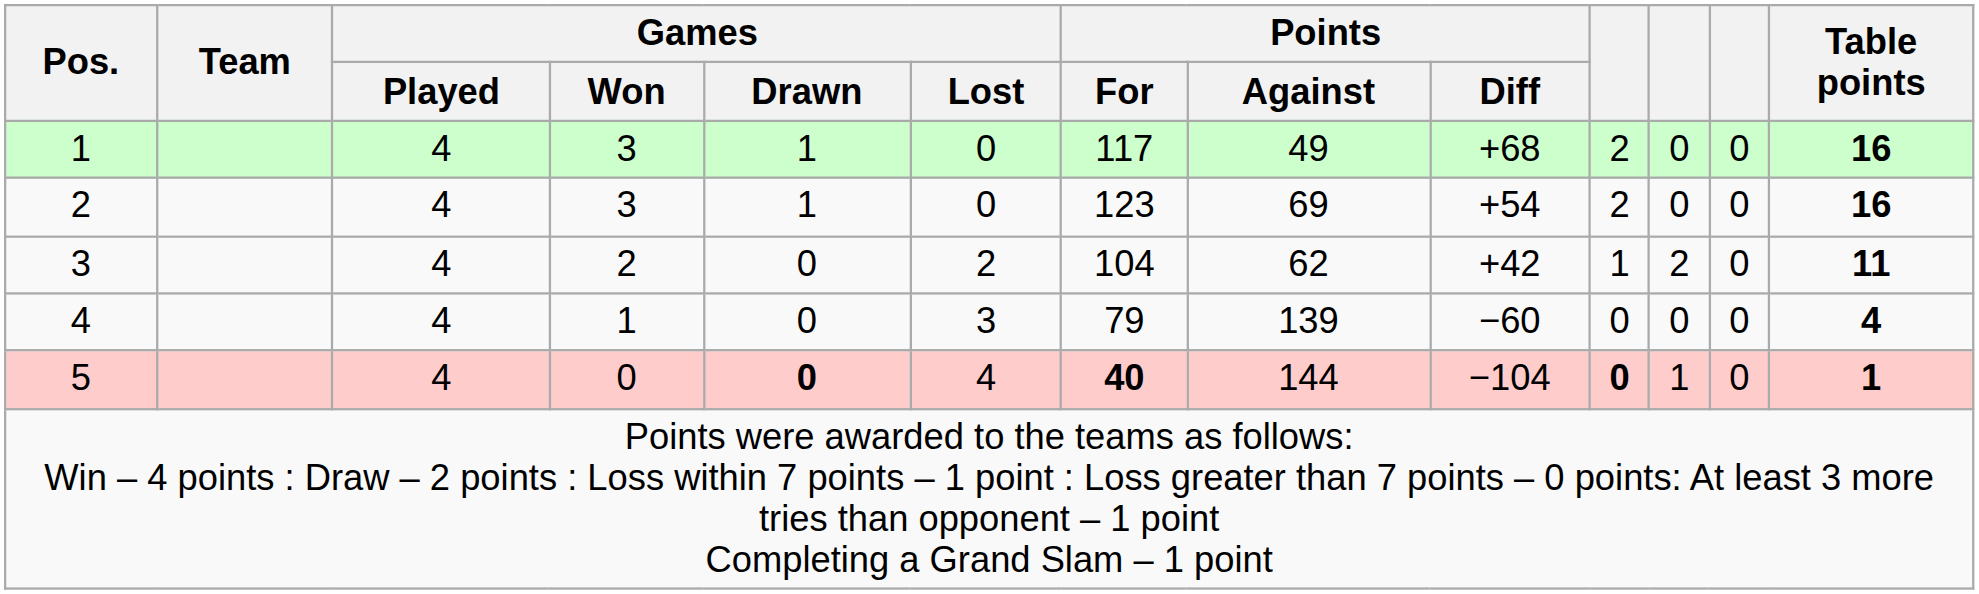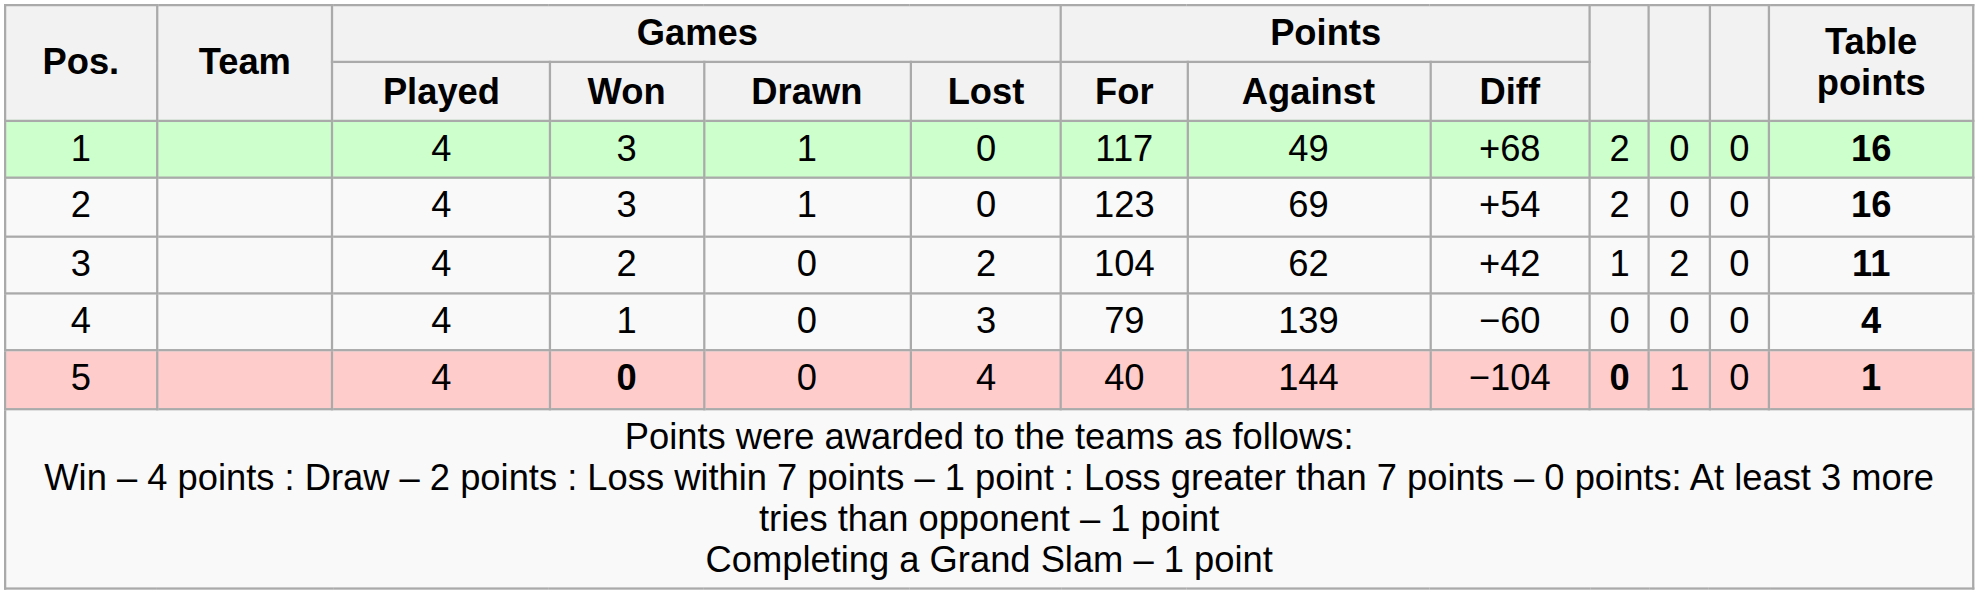(627, 378) normal -> (627, 378) bold
(807, 378) bold -> (807, 378) normal
(1124, 378) bold -> (1124, 378) normal
